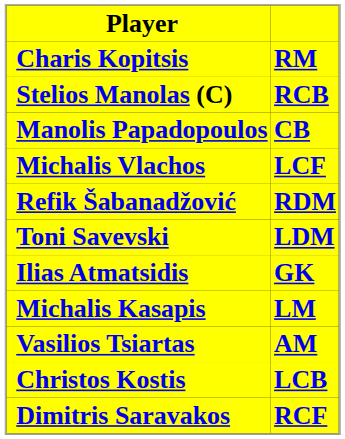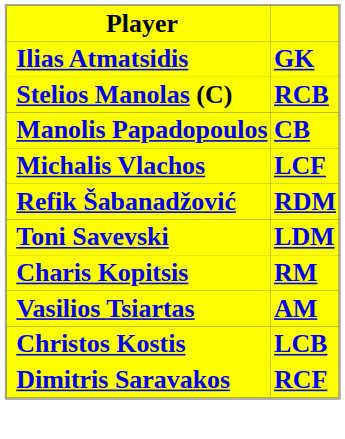rows swapped: (102, 272) <-> (102, 58)
- row: (111, 308)
